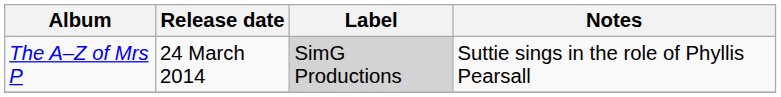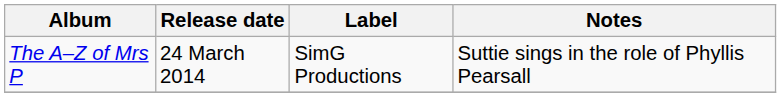(348, 64) lightgrey background -> (348, 64) no background
